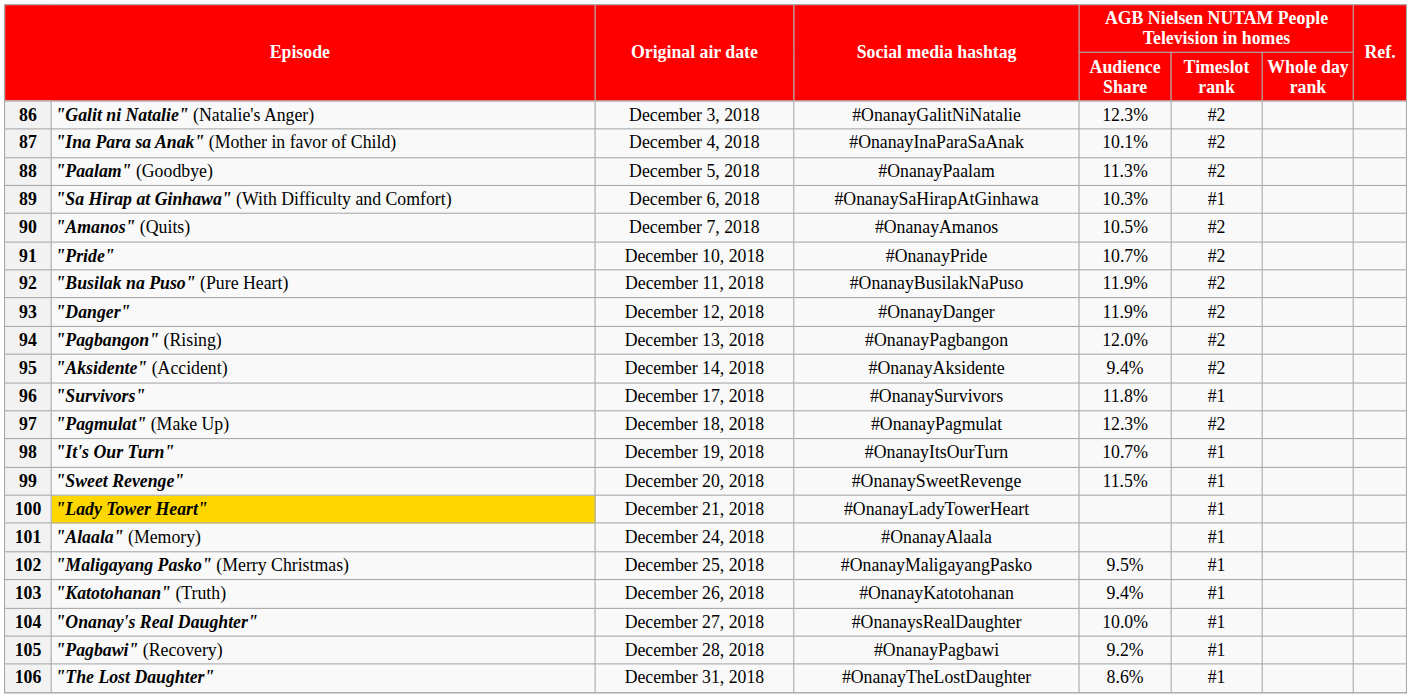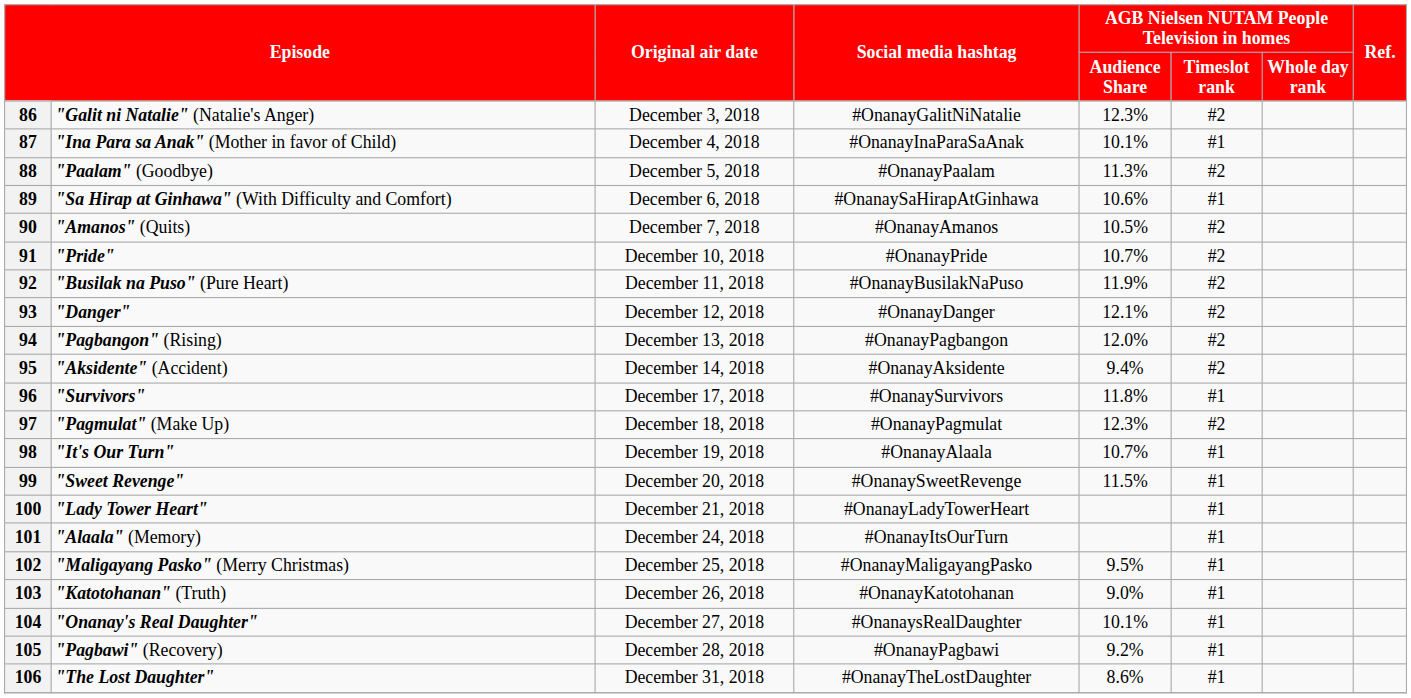(1217, 143) #2 -> (1217, 143) #1
(1125, 199) 10.3% -> (1125, 199) 10.6%
(1125, 312) 11.9% -> (1125, 312) 12.1%
(937, 452) #OnanayItsOurTurn -> (937, 452) #OnanayAlaala
(132, 509) gold background -> (132, 509) no background
(937, 537) #OnanayAlaala -> (937, 537) #OnanayItsOurTurn
(1125, 593) 9.4% -> (1125, 593) 9.0%
(1125, 621) 10.0% -> (1125, 621) 10.1%
